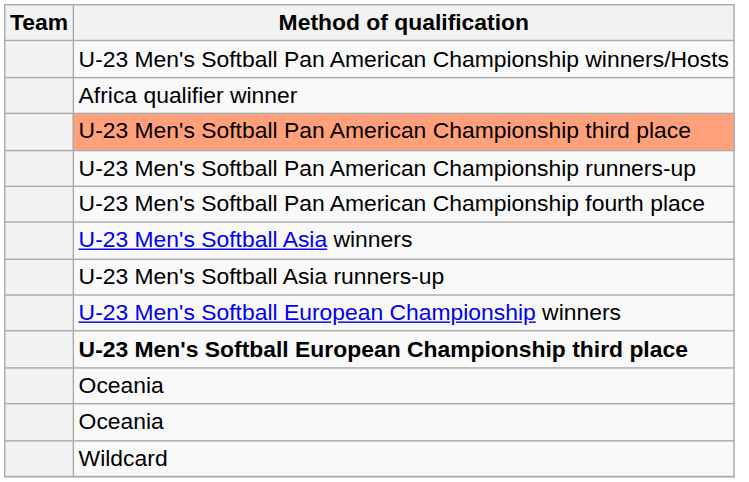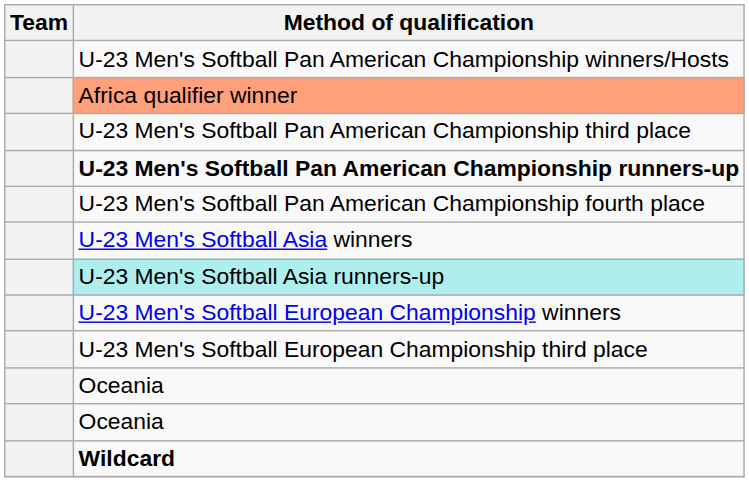(188, 95) no background -> (188, 95) lightsalmon background
(385, 131) lightsalmon background -> (385, 131) no background
(387, 167) normal -> (409, 167) bold
(261, 276) no background -> (261, 276) paleturquoise background
(383, 349) bold -> (363, 349) normal
(123, 458) normal -> (127, 458) bold
